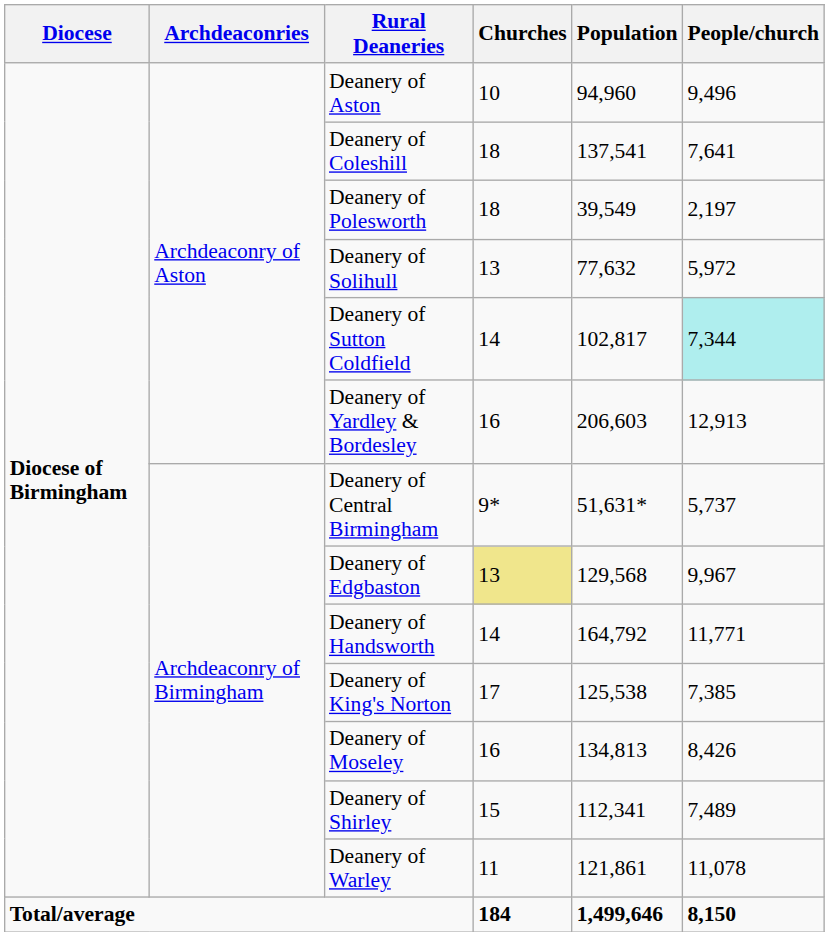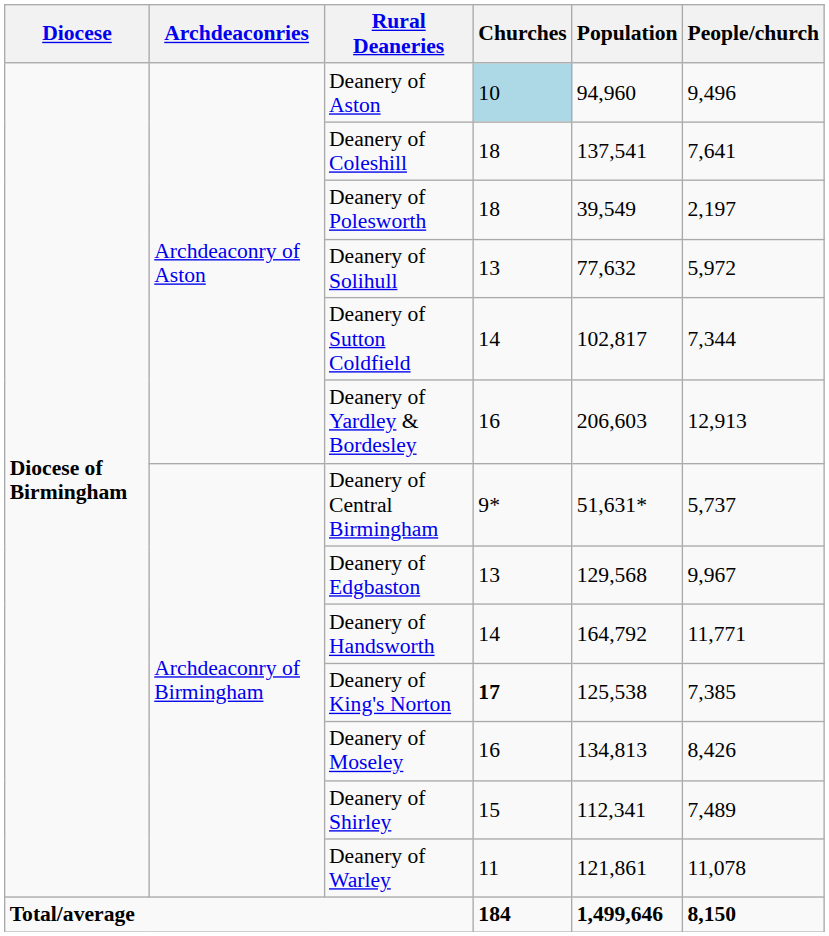(489, 92) no background -> (489, 92) lightblue background
(712, 338) paleturquoise background -> (712, 338) no background
(489, 575) khaki background -> (489, 575) no background
(489, 692) normal -> (489, 692) bold
